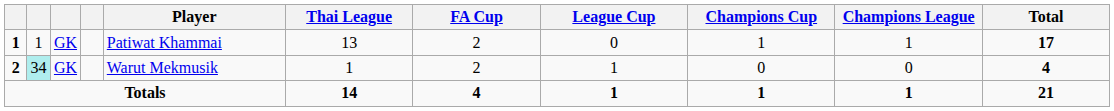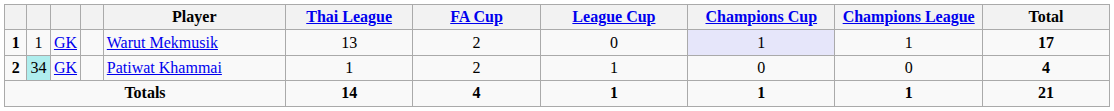(164, 42) Patiwat Khammai -> (162, 42) Warut Mekmusik
(761, 42) no background -> (761, 42) lavender background
(162, 67) Warut Mekmusik -> (164, 67) Patiwat Khammai
